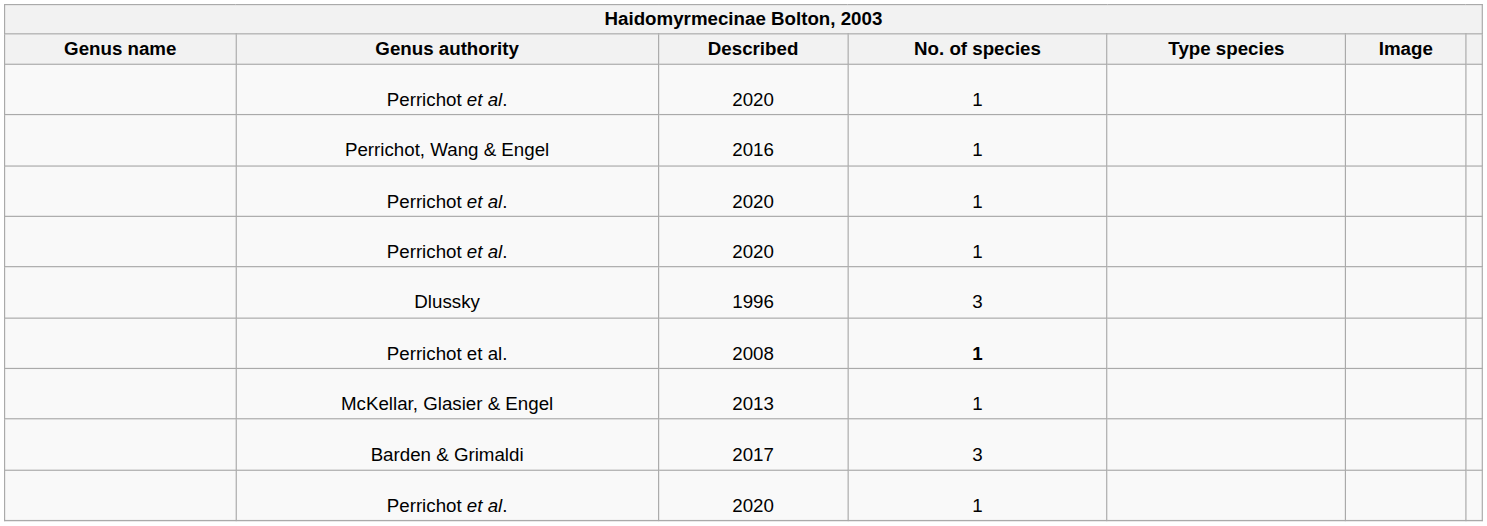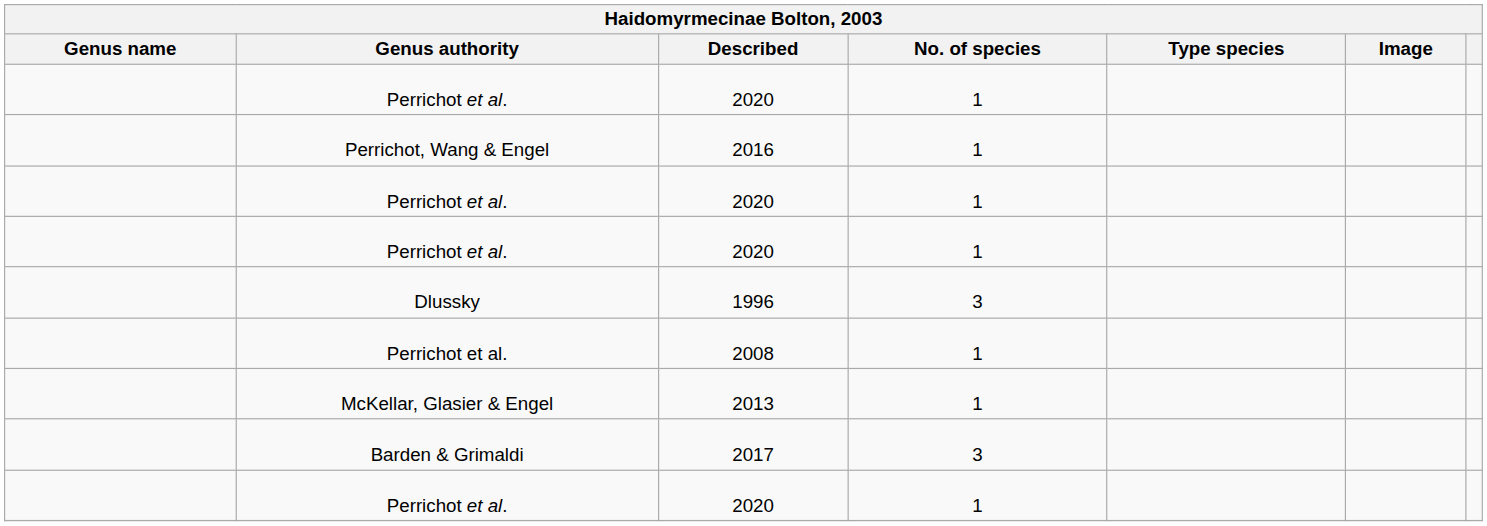(977, 353) bold -> (977, 353) normal
